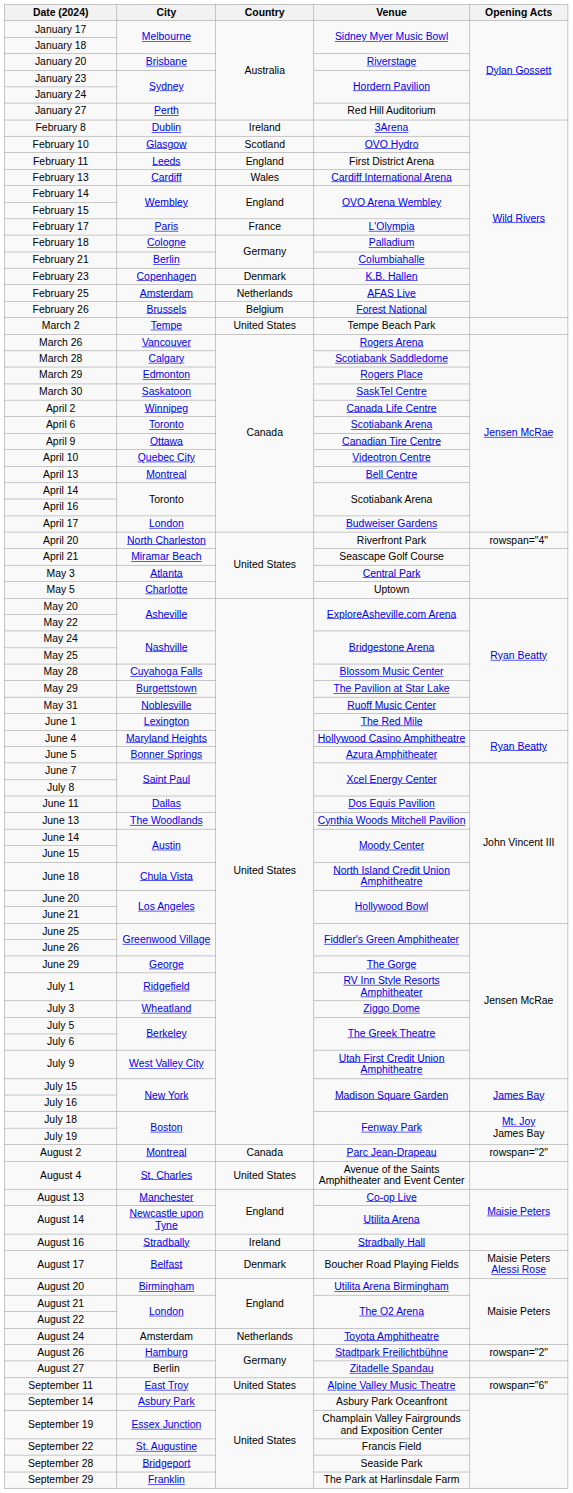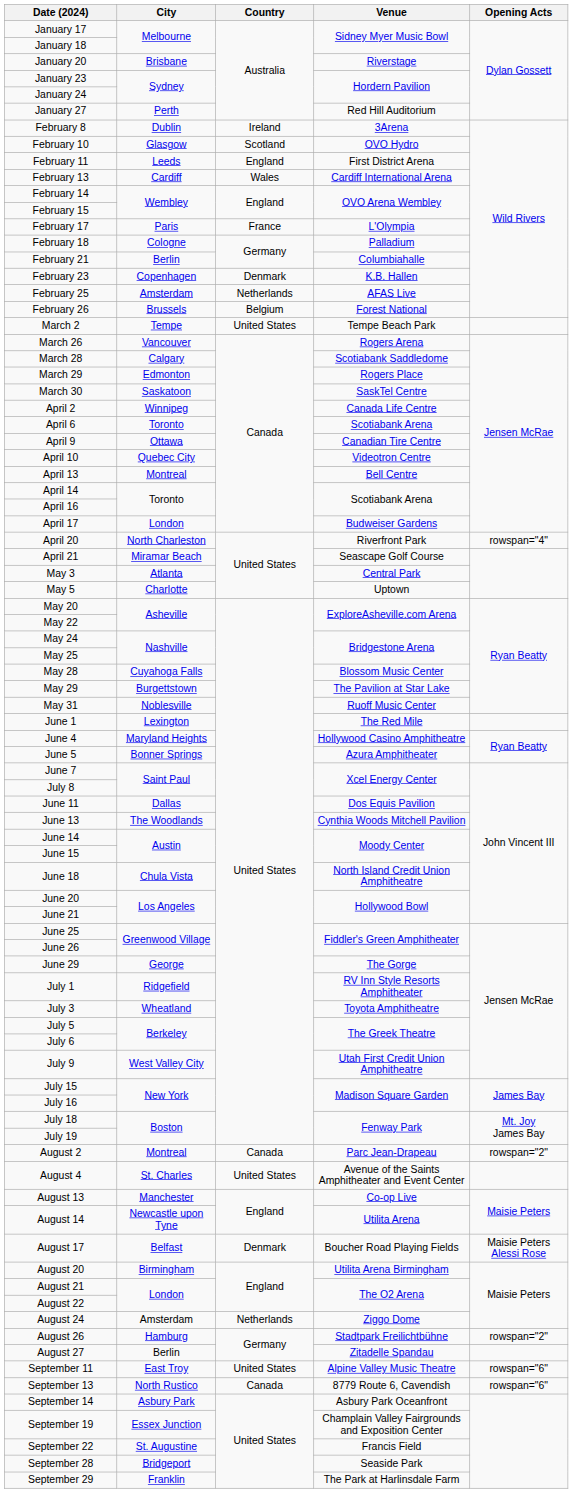(392, 1009) Ziggo Dome -> (392, 1009) Toyota Amphitheatre
- row: (61, 1242)
(392, 1336) Toyota Amphitheatre -> (392, 1319) Ziggo Dome
+ row: (61, 1385)
